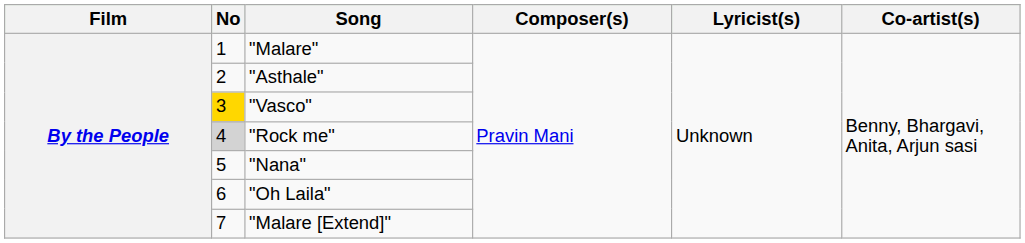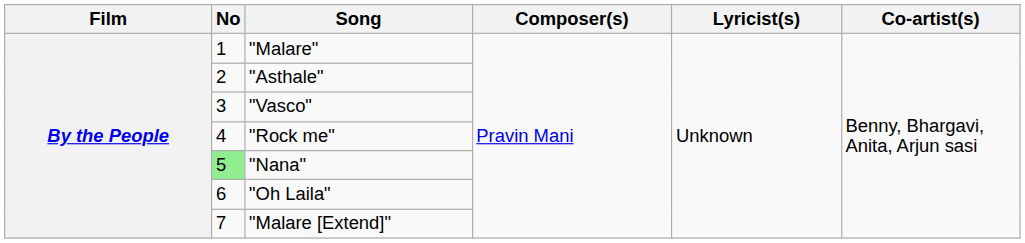(221, 106) gold background -> (221, 106) no background
(221, 135) lightgrey background -> (221, 135) no background
(221, 164) no background -> (221, 164) lightgreen background
